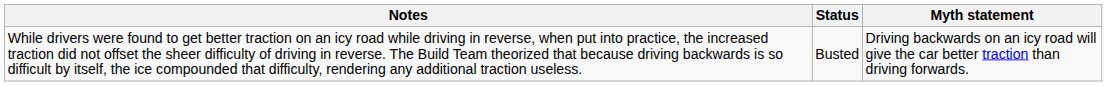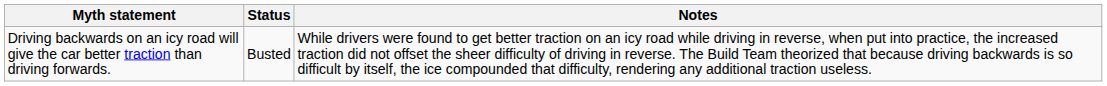columns swapped: (982, 15) <-> (408, 15)
